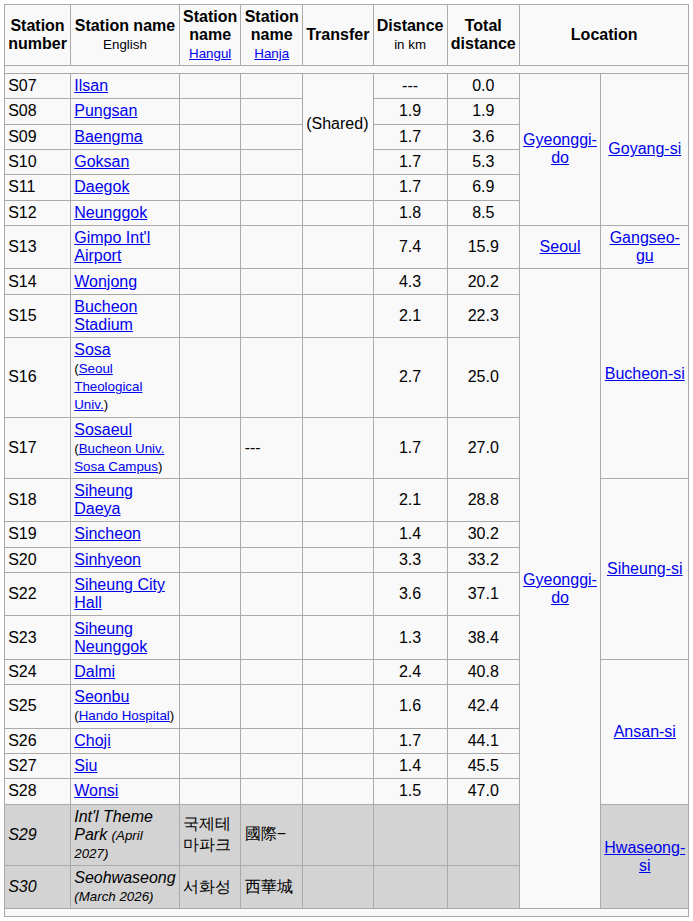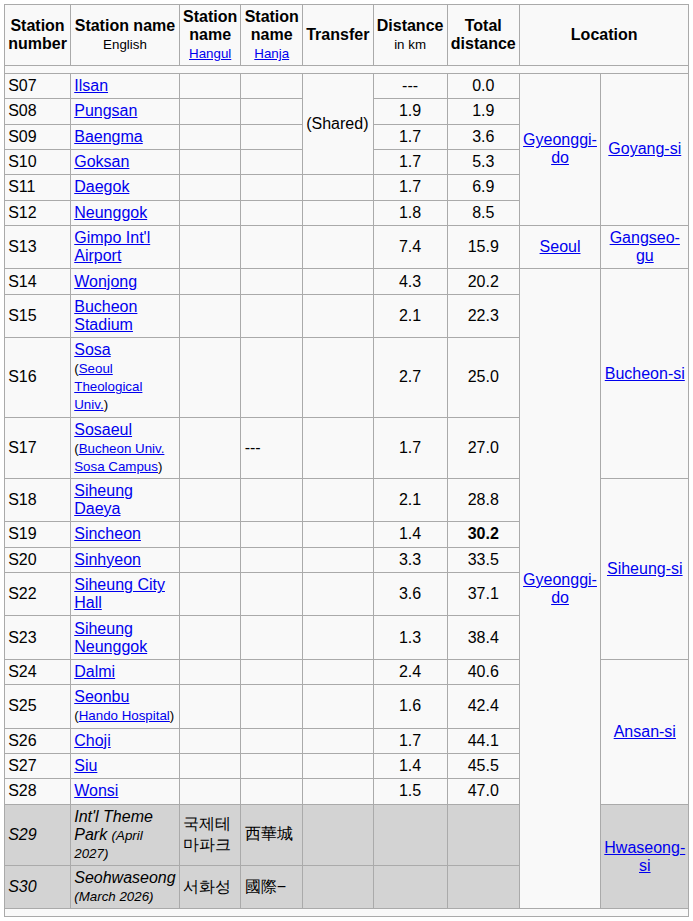(483, 534) normal -> (483, 534) bold
(483, 559) 33.2 -> (483, 559) 33.5
(483, 671) 40.8 -> (483, 671) 40.6
(265, 834) 國際− -> (269, 834) 西華城
(269, 886) 西華城 -> (265, 886) 國際−
